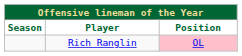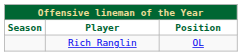(198, 43) pink background -> (198, 43) no background
